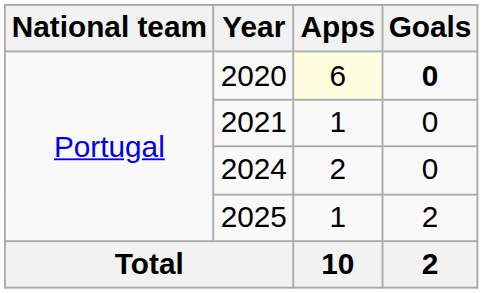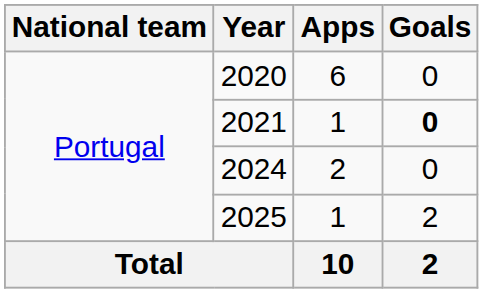(338, 75) lightyellow background -> (338, 75) no background
(430, 75) bold -> (430, 75) normal
(430, 122) normal -> (430, 122) bold
